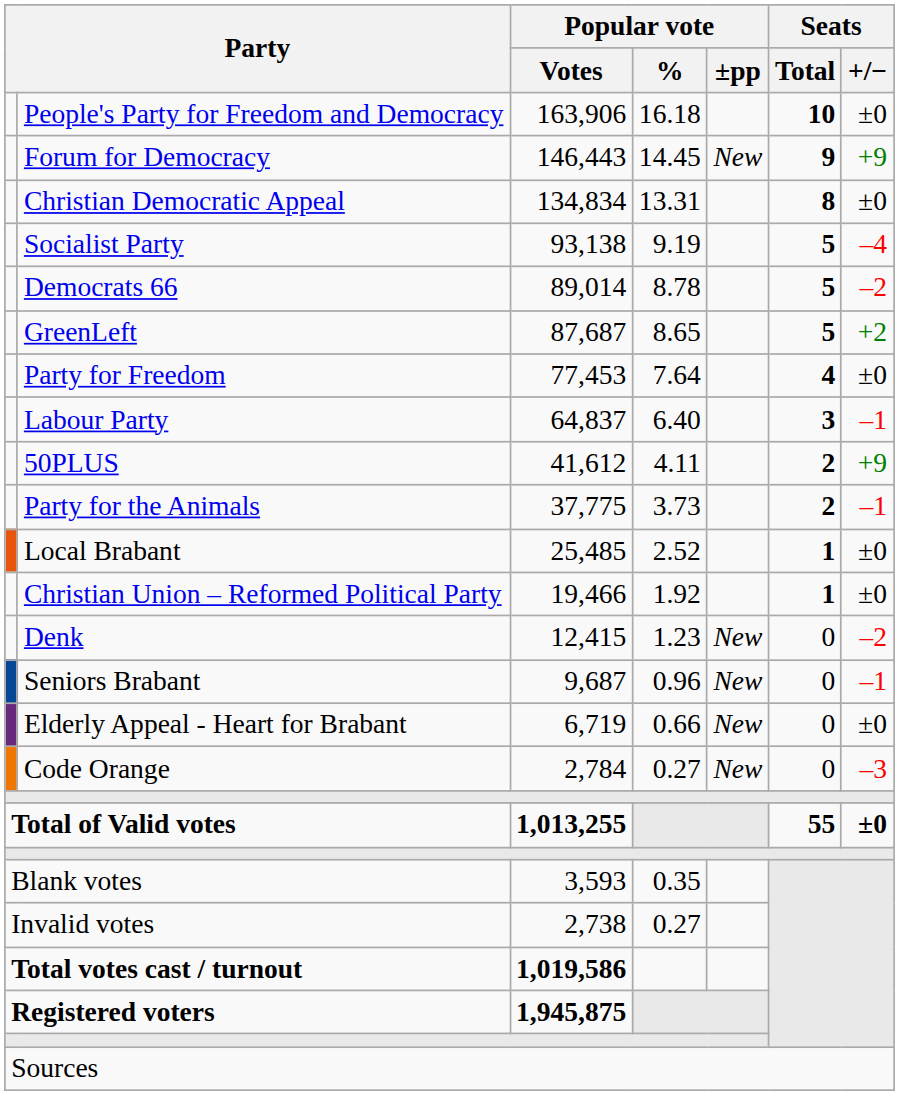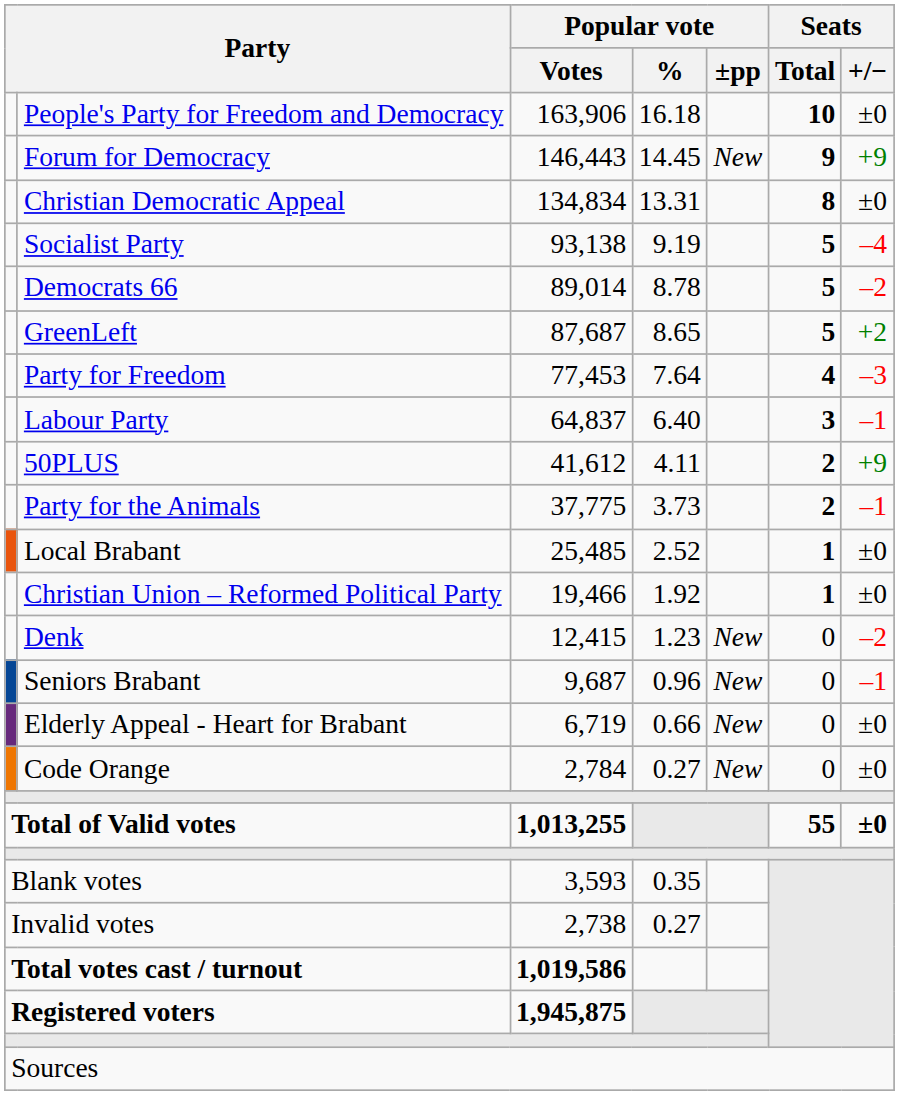(873, 375) ±0 -> (873, 375) –3
(873, 768) –3 -> (873, 768) ±0
